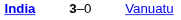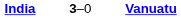(149, 9) normal -> (151, 9) bold
